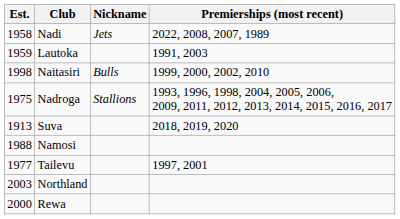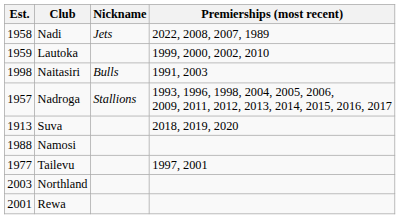(180, 53) 1991, 2003 -> (211, 53) 1999, 2000, 2002, 2010
(211, 72) 1999, 2000, 2002, 2010 -> (180, 72) 1991, 2003
(20, 99) 1975 -> (20, 99) 1957
(20, 203) 2000 -> (20, 203) 2001
